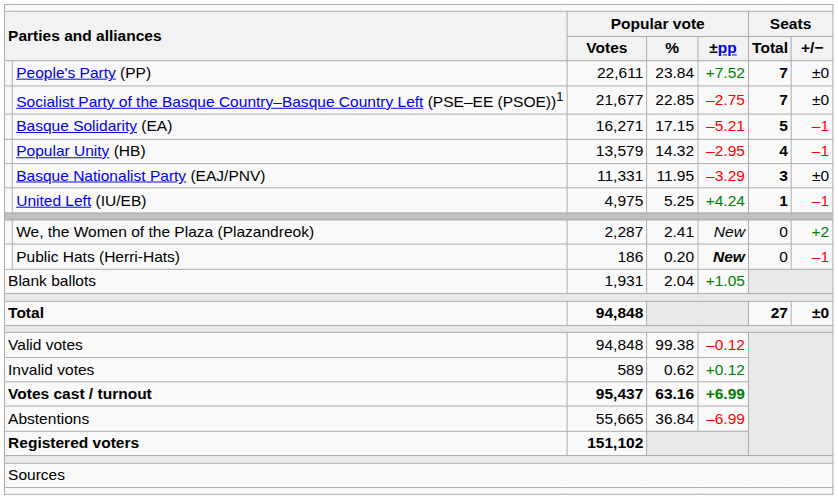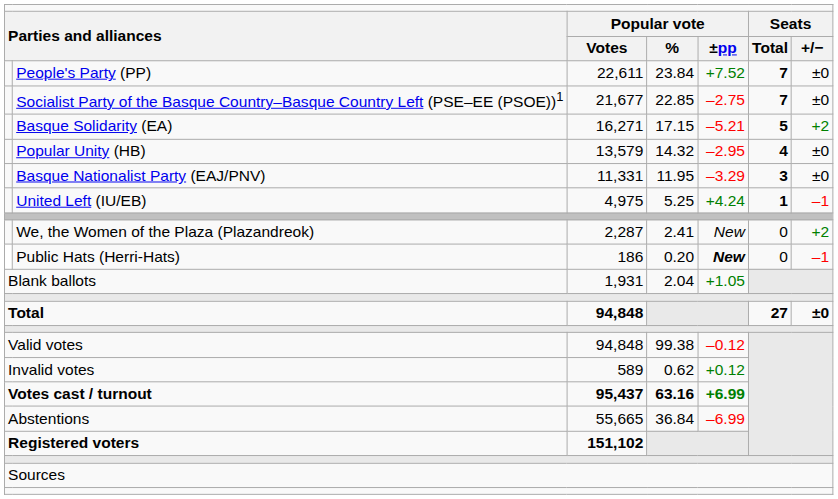(820, 126) –1 -> (820, 126) +2
(820, 151) –1 -> (821, 151) ±0
